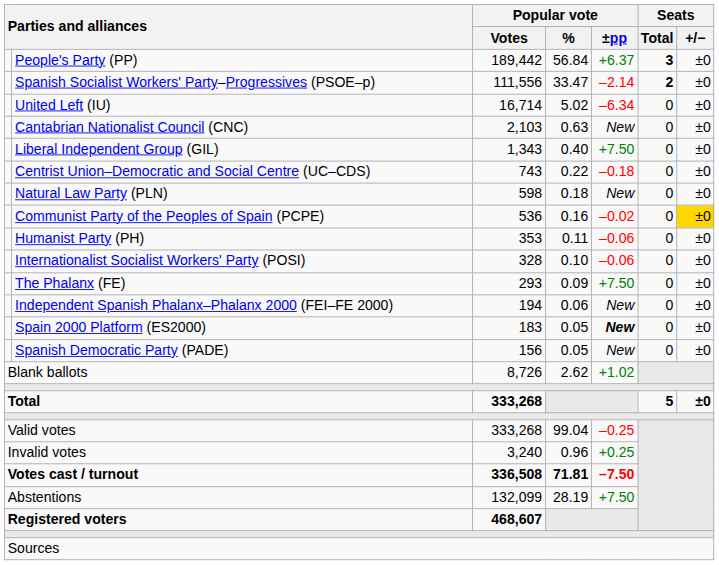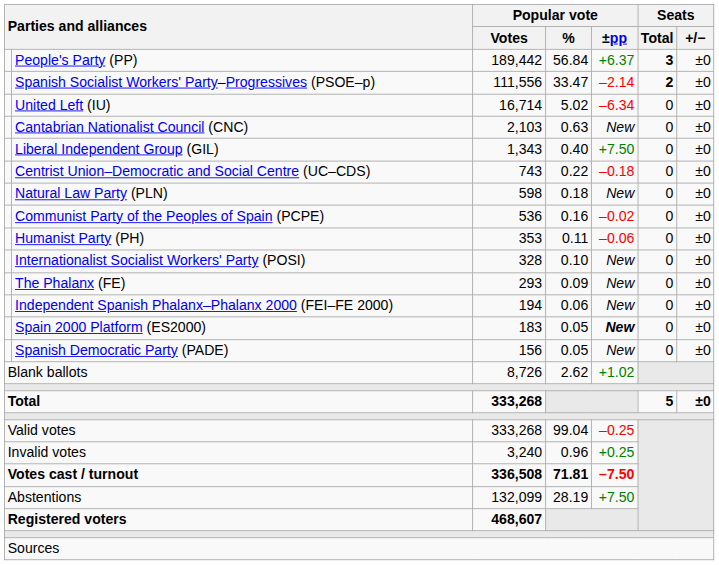(703, 216) gold background -> (703, 216) no background
(617, 261) –0.06 -> (620, 261) New
(617, 283) +7.50 -> (620, 283) New
